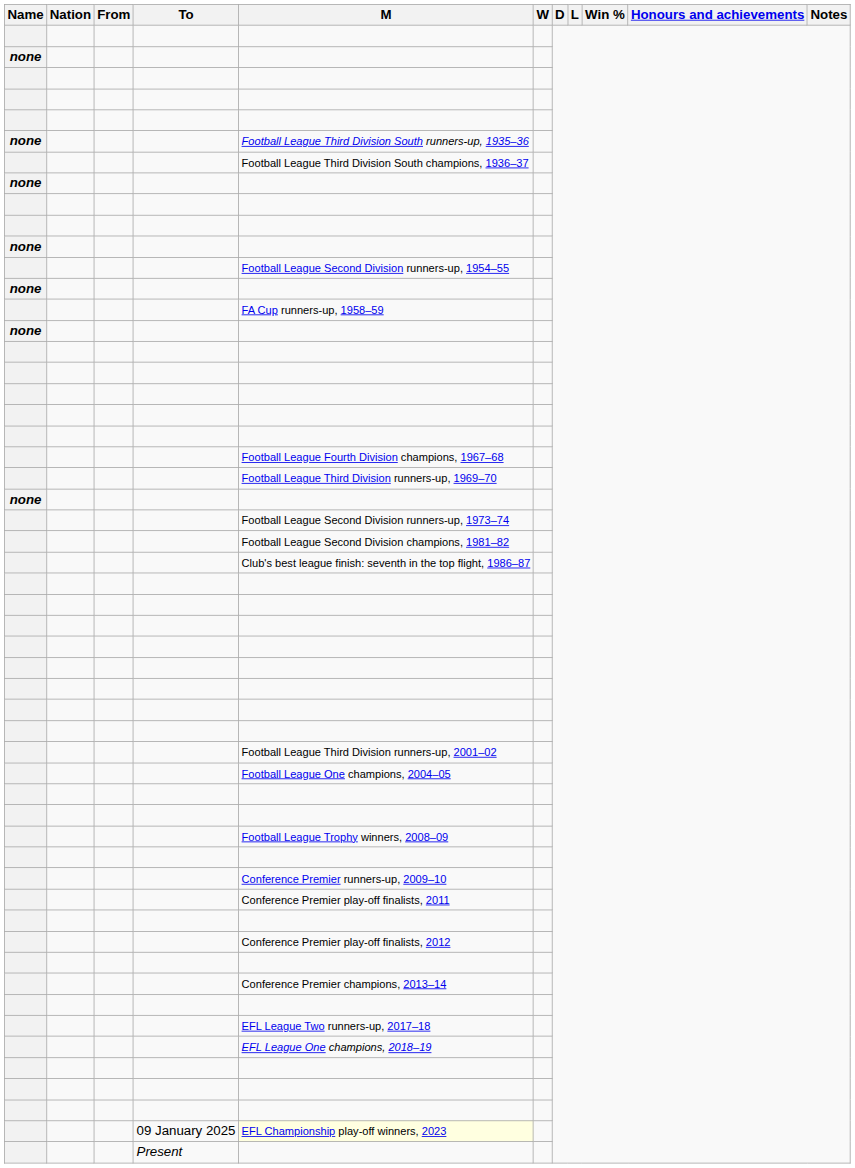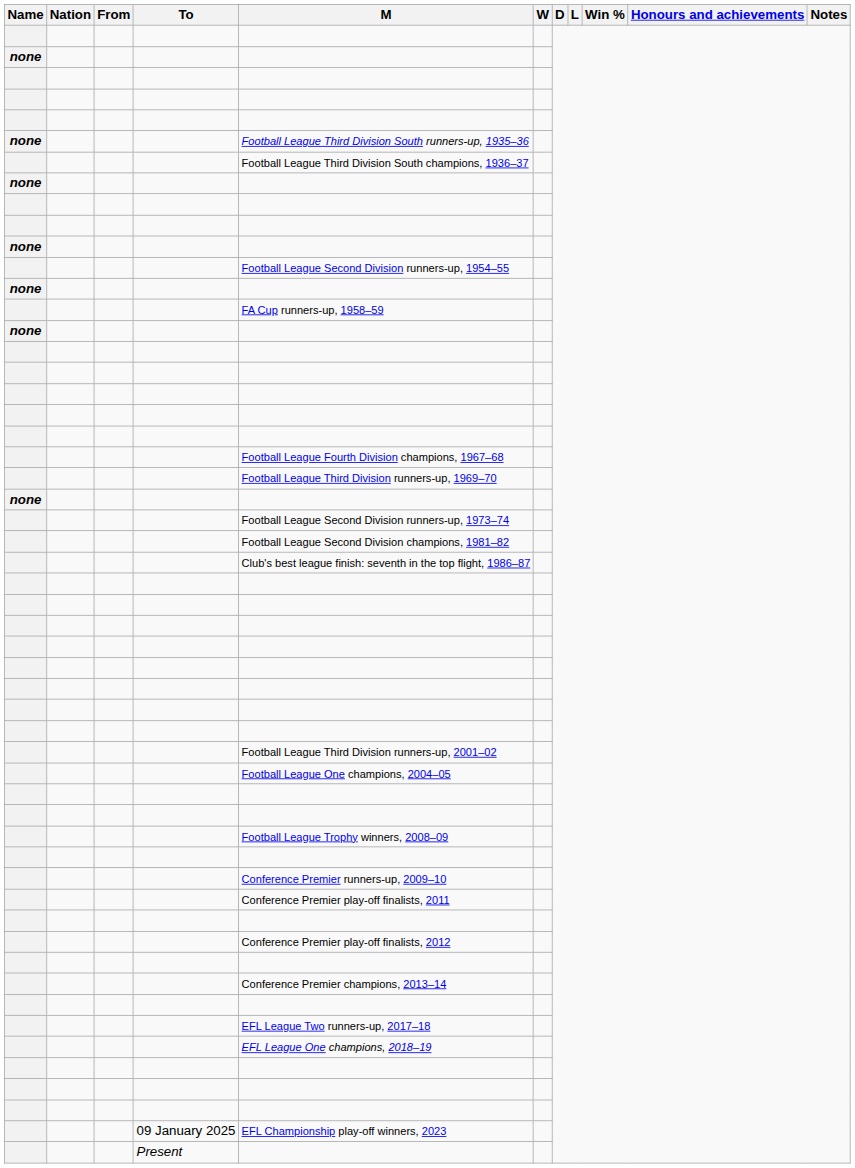(344, 1132) lightyellow background -> (344, 1132) no background
